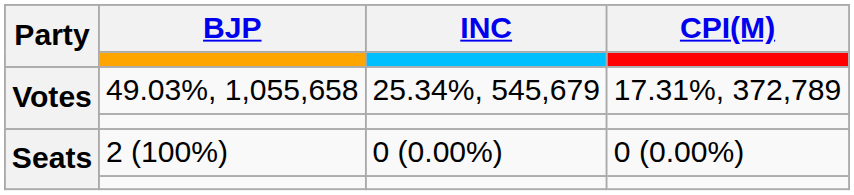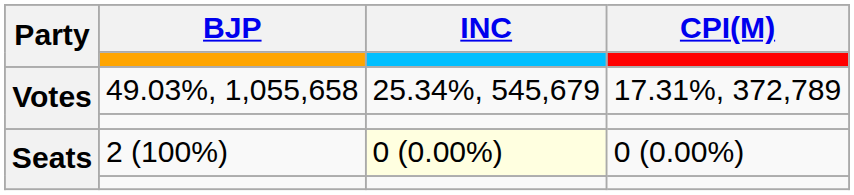(438, 151) no background -> (438, 151) lightyellow background
